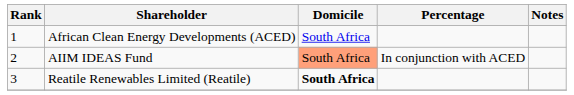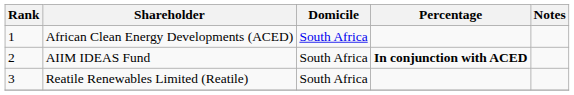(336, 57) lightsalmon background -> (334, 57) no background
(453, 57) normal -> (451, 57) bold
(338, 79) bold -> (334, 79) normal
